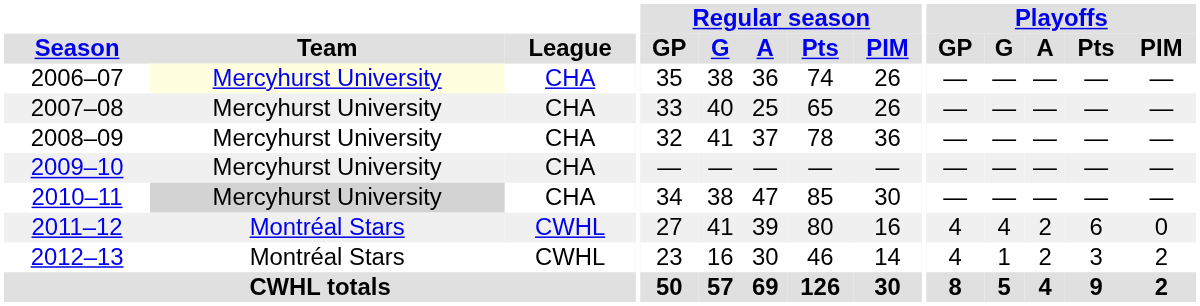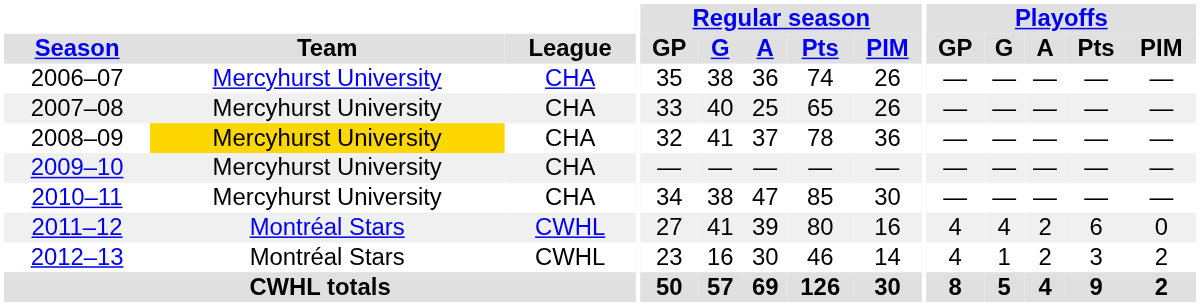(327, 78) lightyellow background -> (327, 78) no background
(327, 137) no background -> (327, 137) gold background
(327, 197) lightgrey background -> (327, 197) no background
